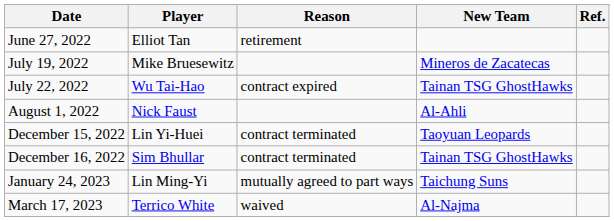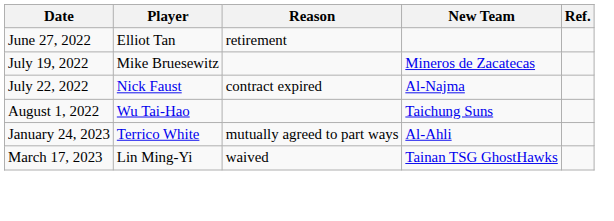(168, 87) Wu Tai-Hao -> (149, 87) Nick Faust
(496, 87) Tainan TSG GhostHawks -> (435, 87) Al-Najma
(164, 110) Nick Faust -> (153, 110) Wu Tai-Hao
(443, 110) Al-Ahli -> (449, 110) Taichung Suns
- row: (66, 134)
- row: (66, 157)
(170, 181) Lin Ming-Yi -> (158, 134) Terrico White
(464, 181) Taichung Suns -> (428, 134) Al-Ahli
(173, 205) Terrico White -> (155, 157) Lin Ming-Yi
(450, 205) Al-Najma -> (482, 157) Tainan TSG GhostHawks
